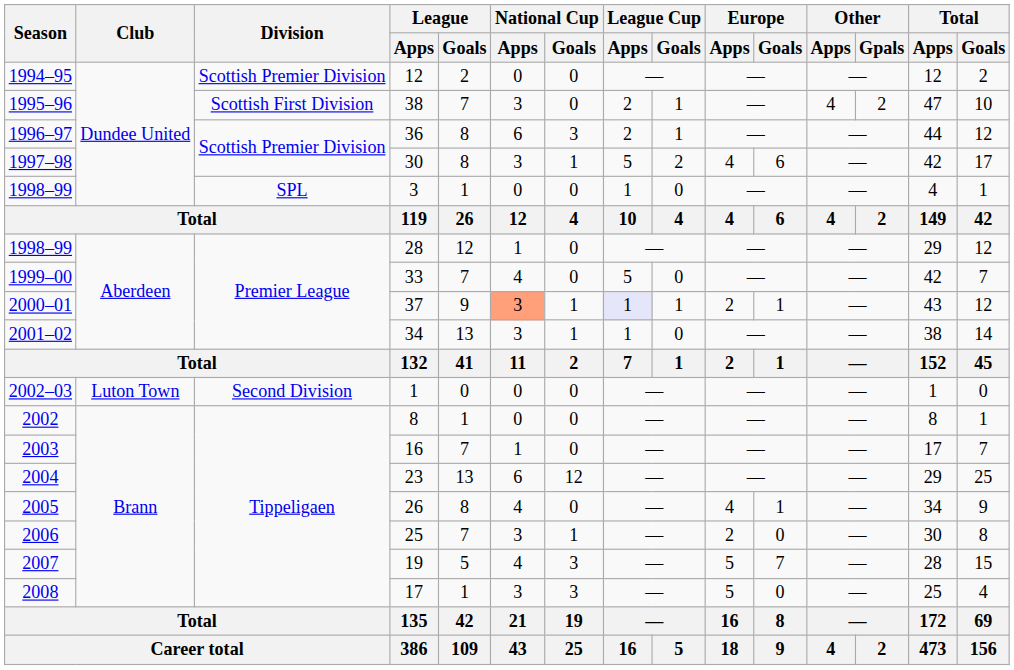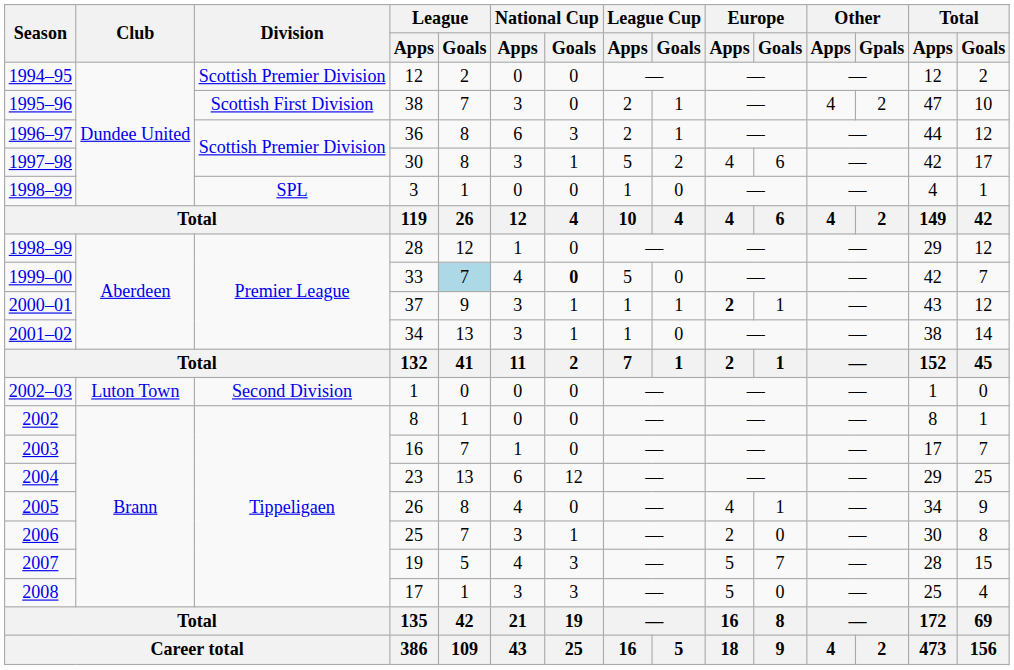(464, 276) no background -> (464, 276) lightblue background
(574, 276) normal -> (574, 276) bold
(518, 305) lightsalmon background -> (518, 305) no background
(628, 305) lavender background -> (628, 305) no background
(730, 305) normal -> (730, 305) bold
